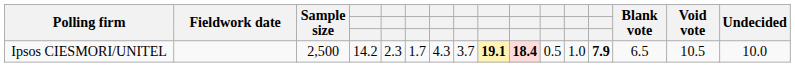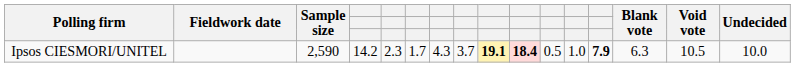(323, 51) 2,500 -> (323, 51) 2,590
(640, 51) 6.5 -> (640, 51) 6.3
